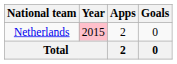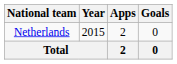(93, 31) pink background -> (93, 31) no background
